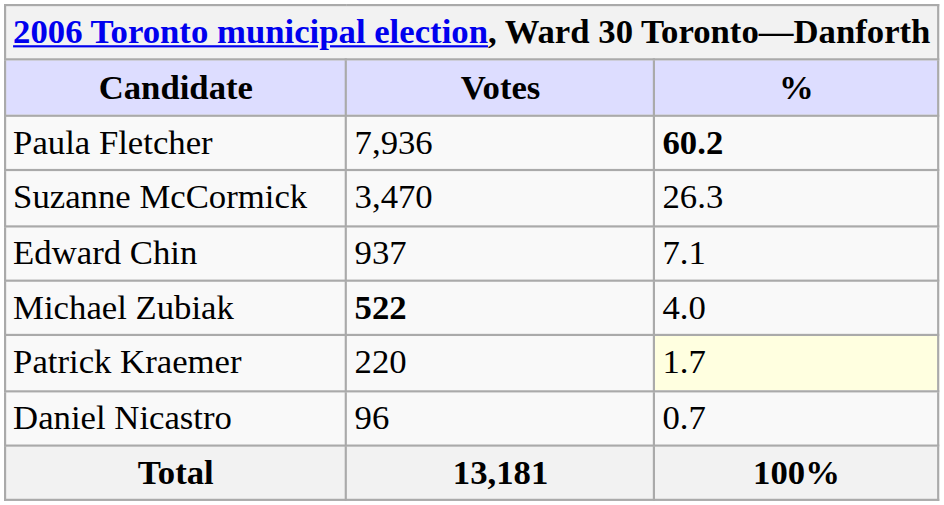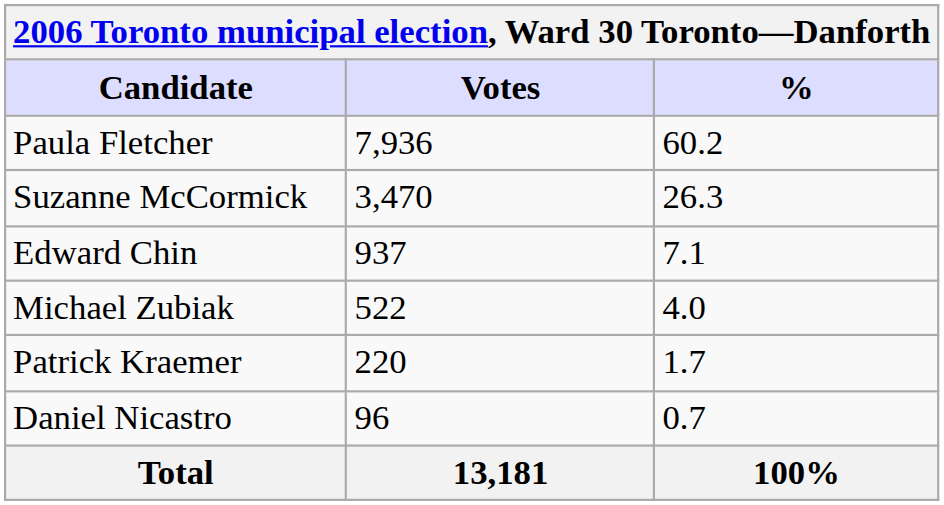(693, 142) bold -> (693, 142) normal
(381, 307) bold -> (381, 307) normal
(684, 362) lightyellow background -> (684, 362) no background
